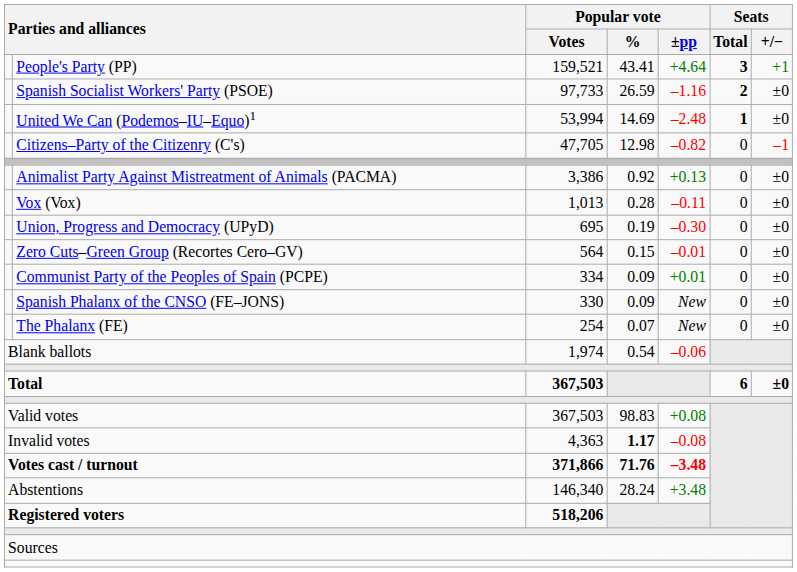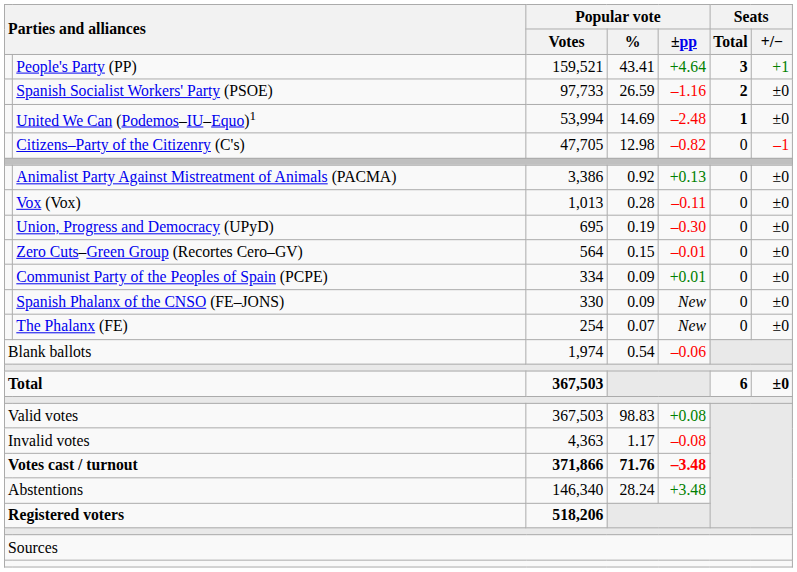(641, 440) bold -> (641, 440) normal
